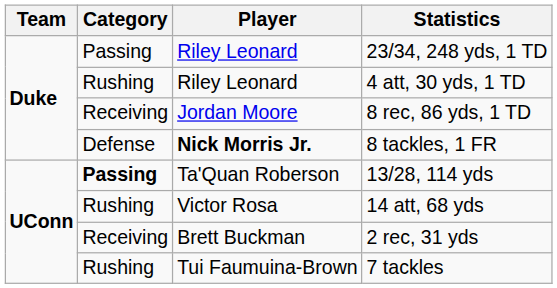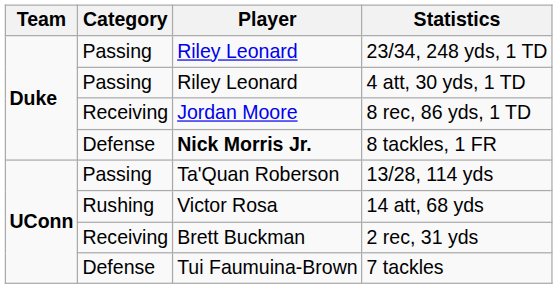(118, 82) Rushing -> (117, 82) Passing
(120, 175) bold -> (117, 175) normal
(118, 268) Rushing -> (119, 268) Defense
